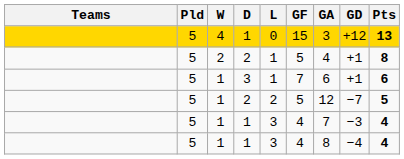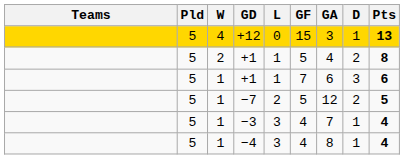columns swapped: (247, 15) <-> (354, 15)
